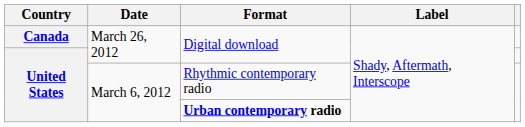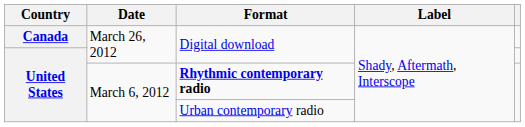(250, 81) normal -> (251, 81) bold
(262, 110) bold -> (252, 110) normal
